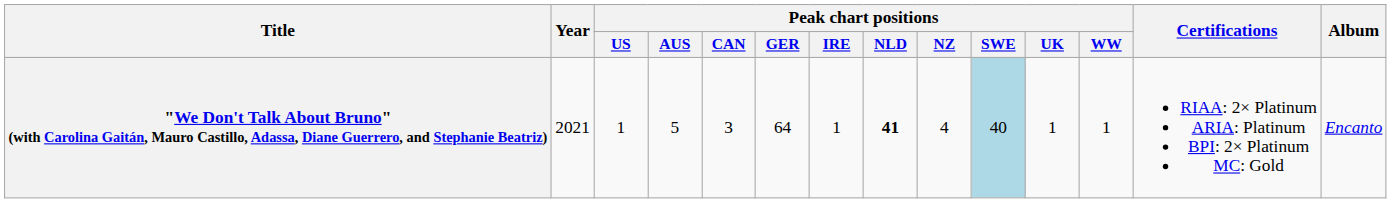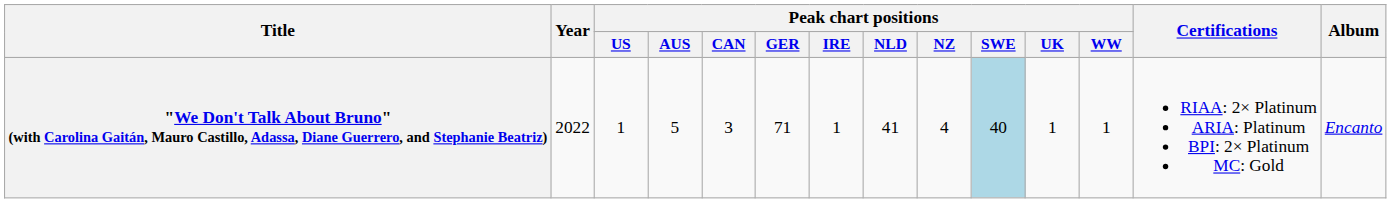(573, 127) 2021 -> (573, 127) 2022
(783, 127) 64 -> (783, 127) 71
(890, 127) bold -> (890, 127) normal
